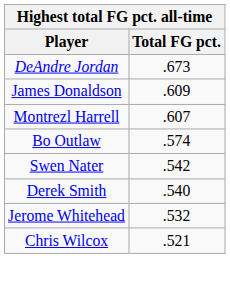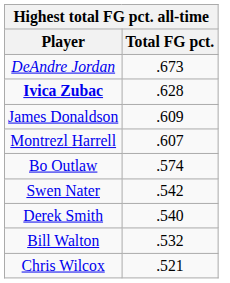+ row: (63, 91)
+ row: (63, 240)
- row: (67, 215)
